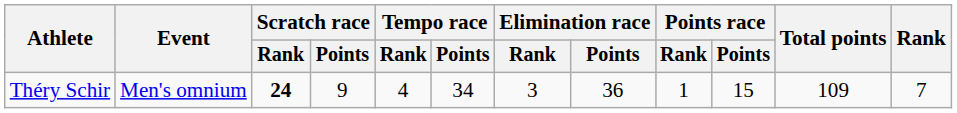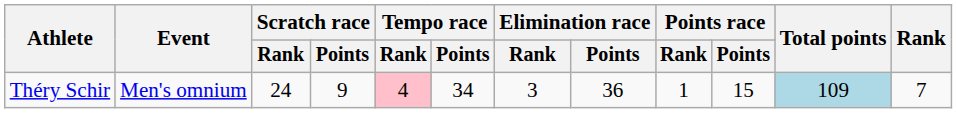(281, 90) bold -> (281, 90) normal
(403, 90) no background -> (403, 90) pink background
(833, 90) no background -> (833, 90) lightblue background
